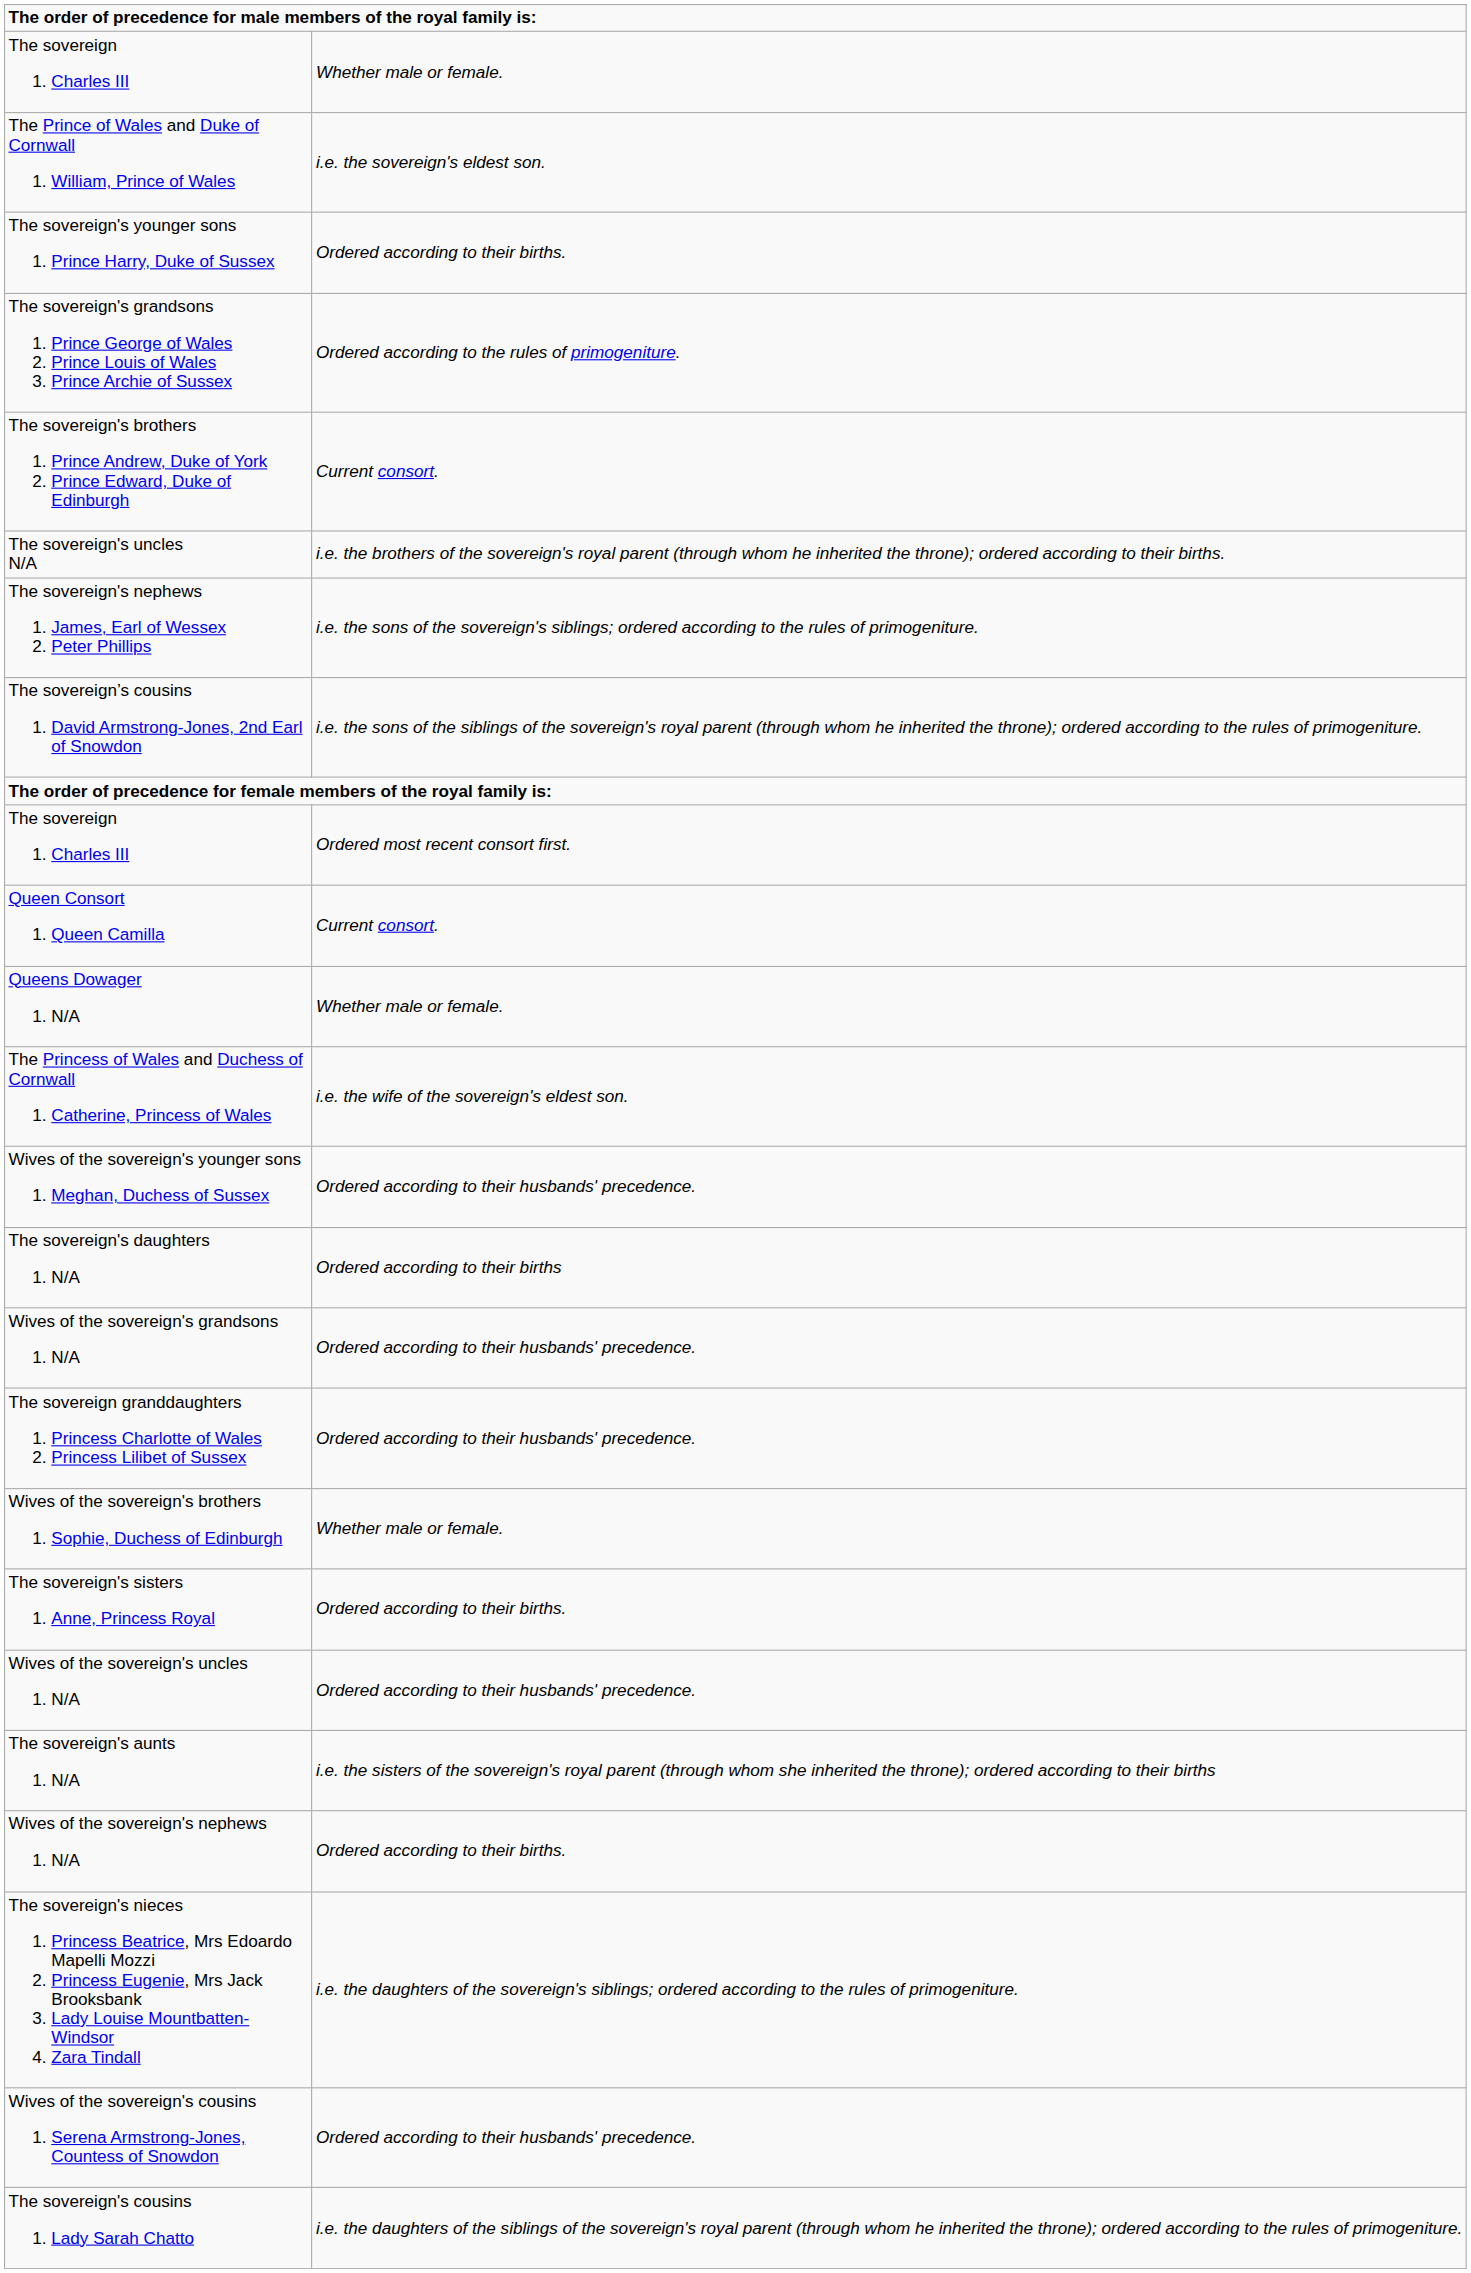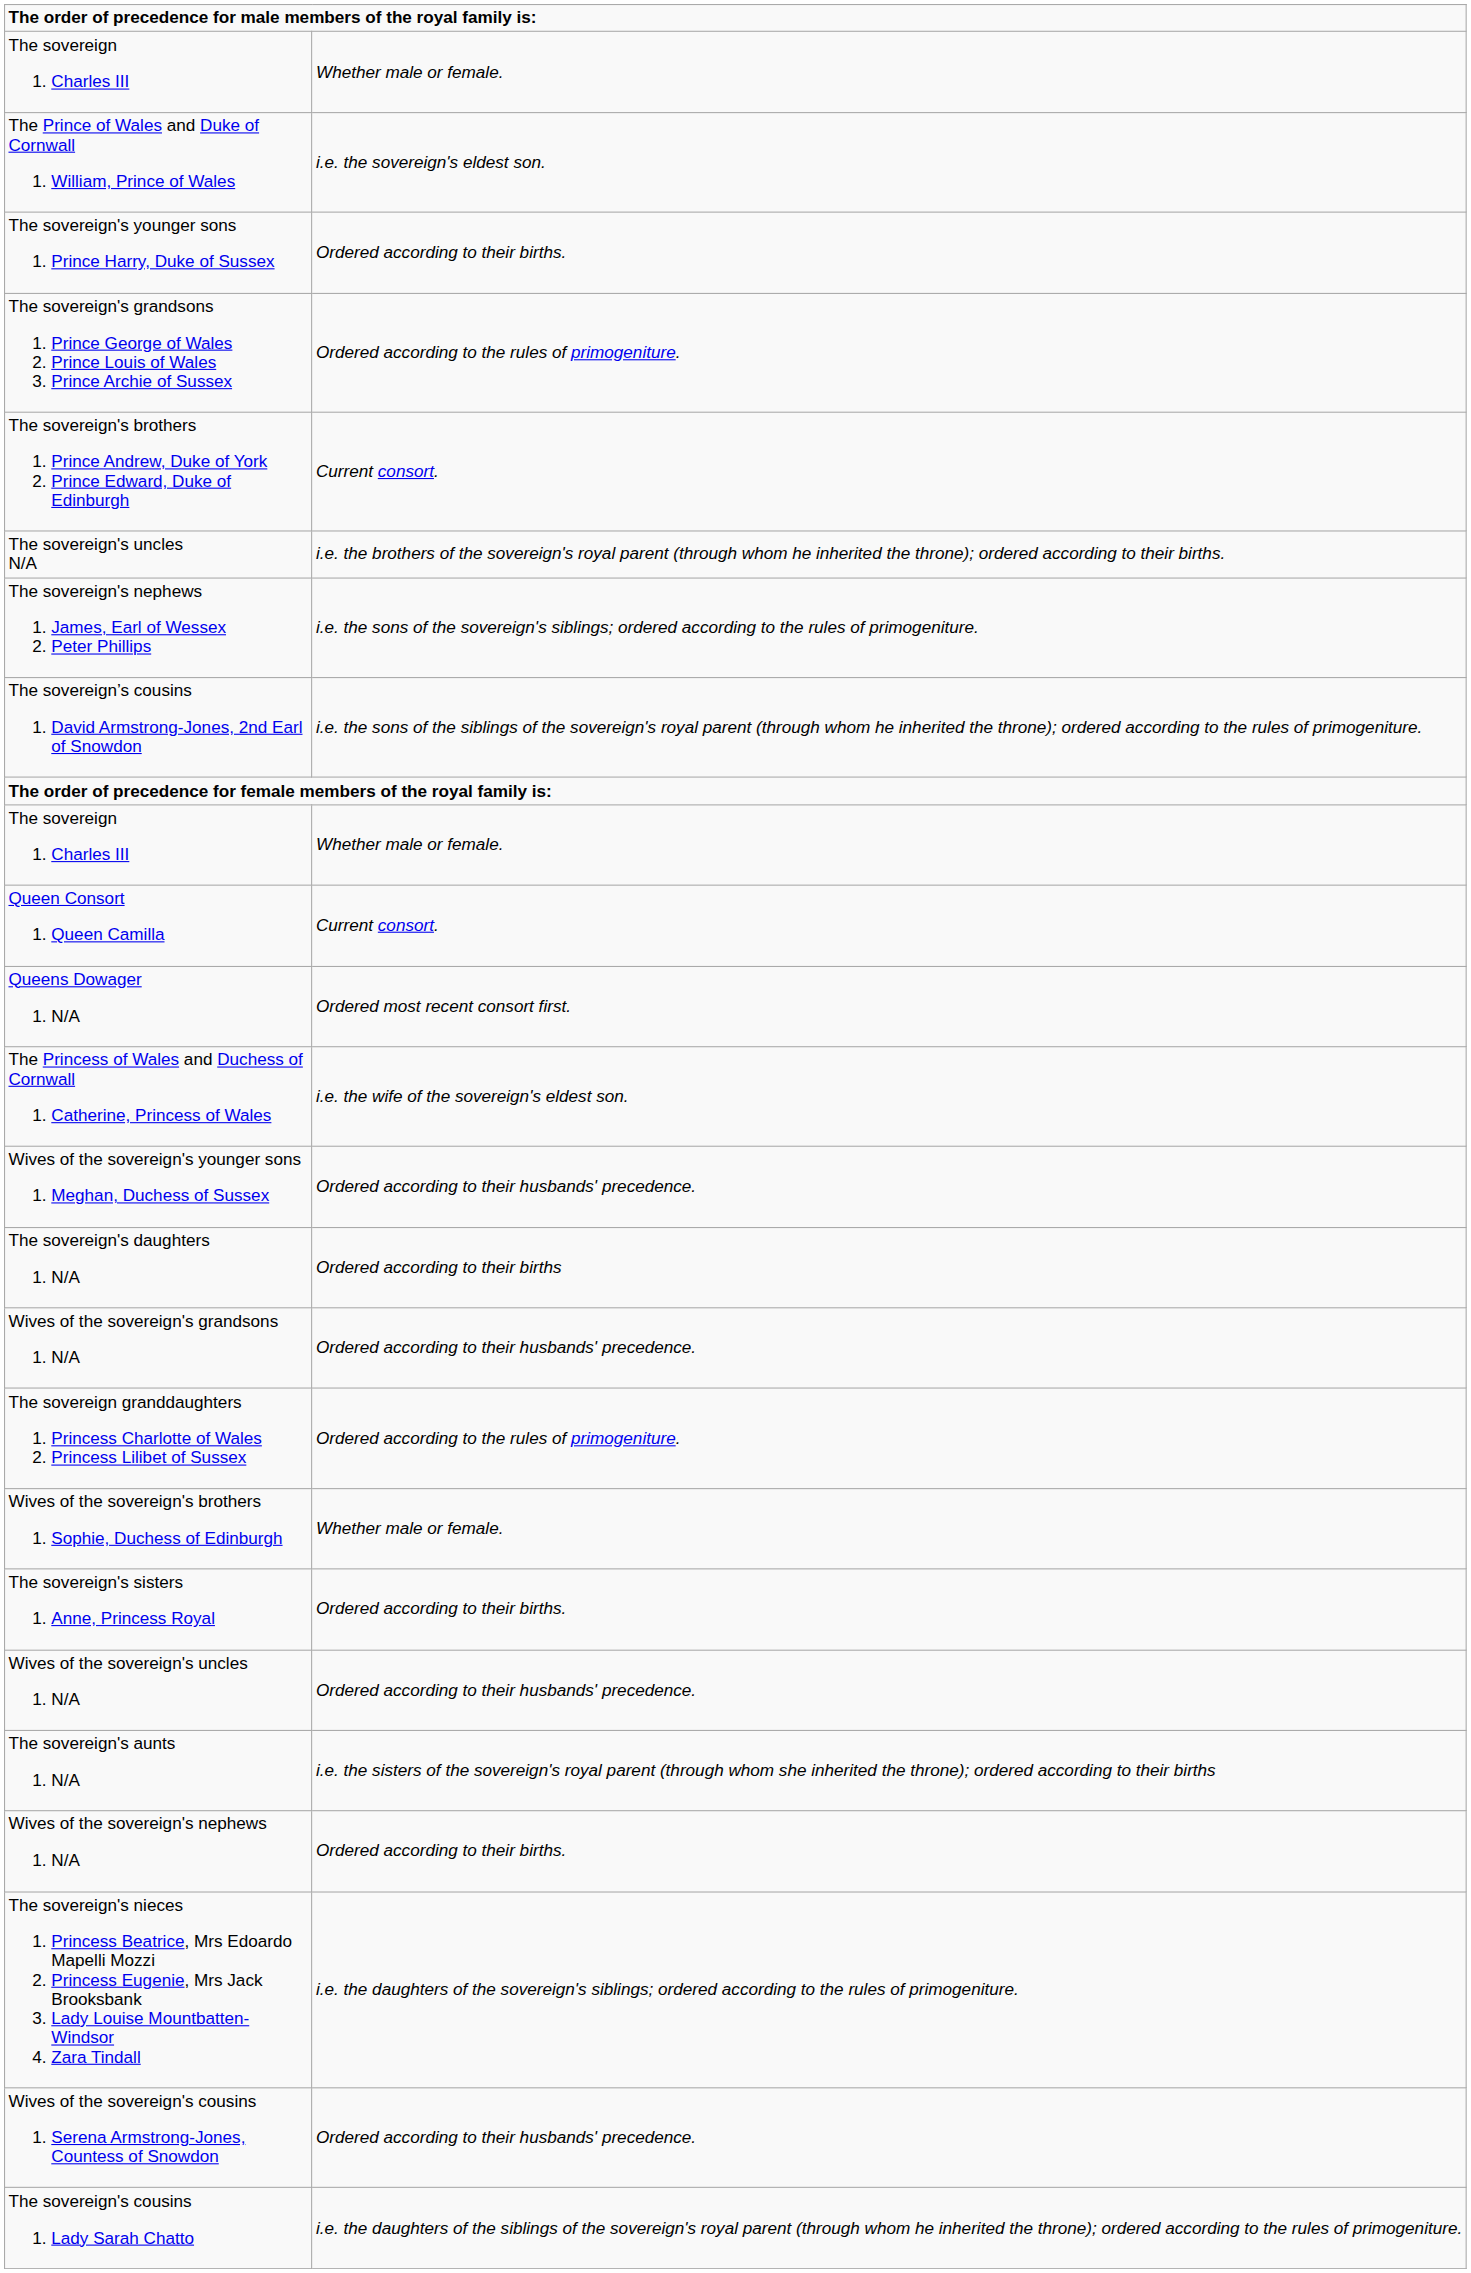(443, 844) Ordered most recent consort first. -> (410, 844) Whether male or female.
(410, 1006) Whether male or female. -> (443, 1006) Ordered most recent consort first.
(506, 1438) Ordered according to their husbands' precedence. -> (498, 1438) Ordered according to the rules of primogeniture.
